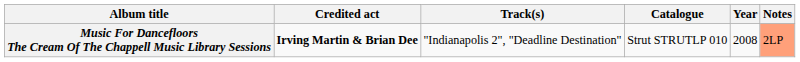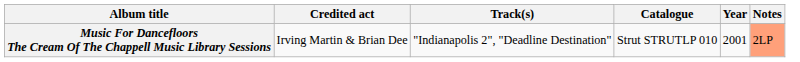(347, 40) bold -> (342, 40) normal
(745, 40) 2008 -> (735, 40) 2001
